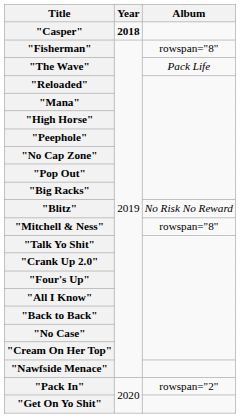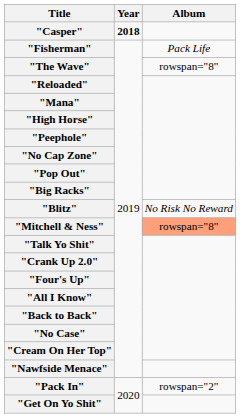(189, 48) rowspan="8" -> (189, 48) Pack Life
(189, 66) Pack Life -> (189, 66) rowspan="8"
(189, 226) no background -> (189, 226) lightsalmon background
